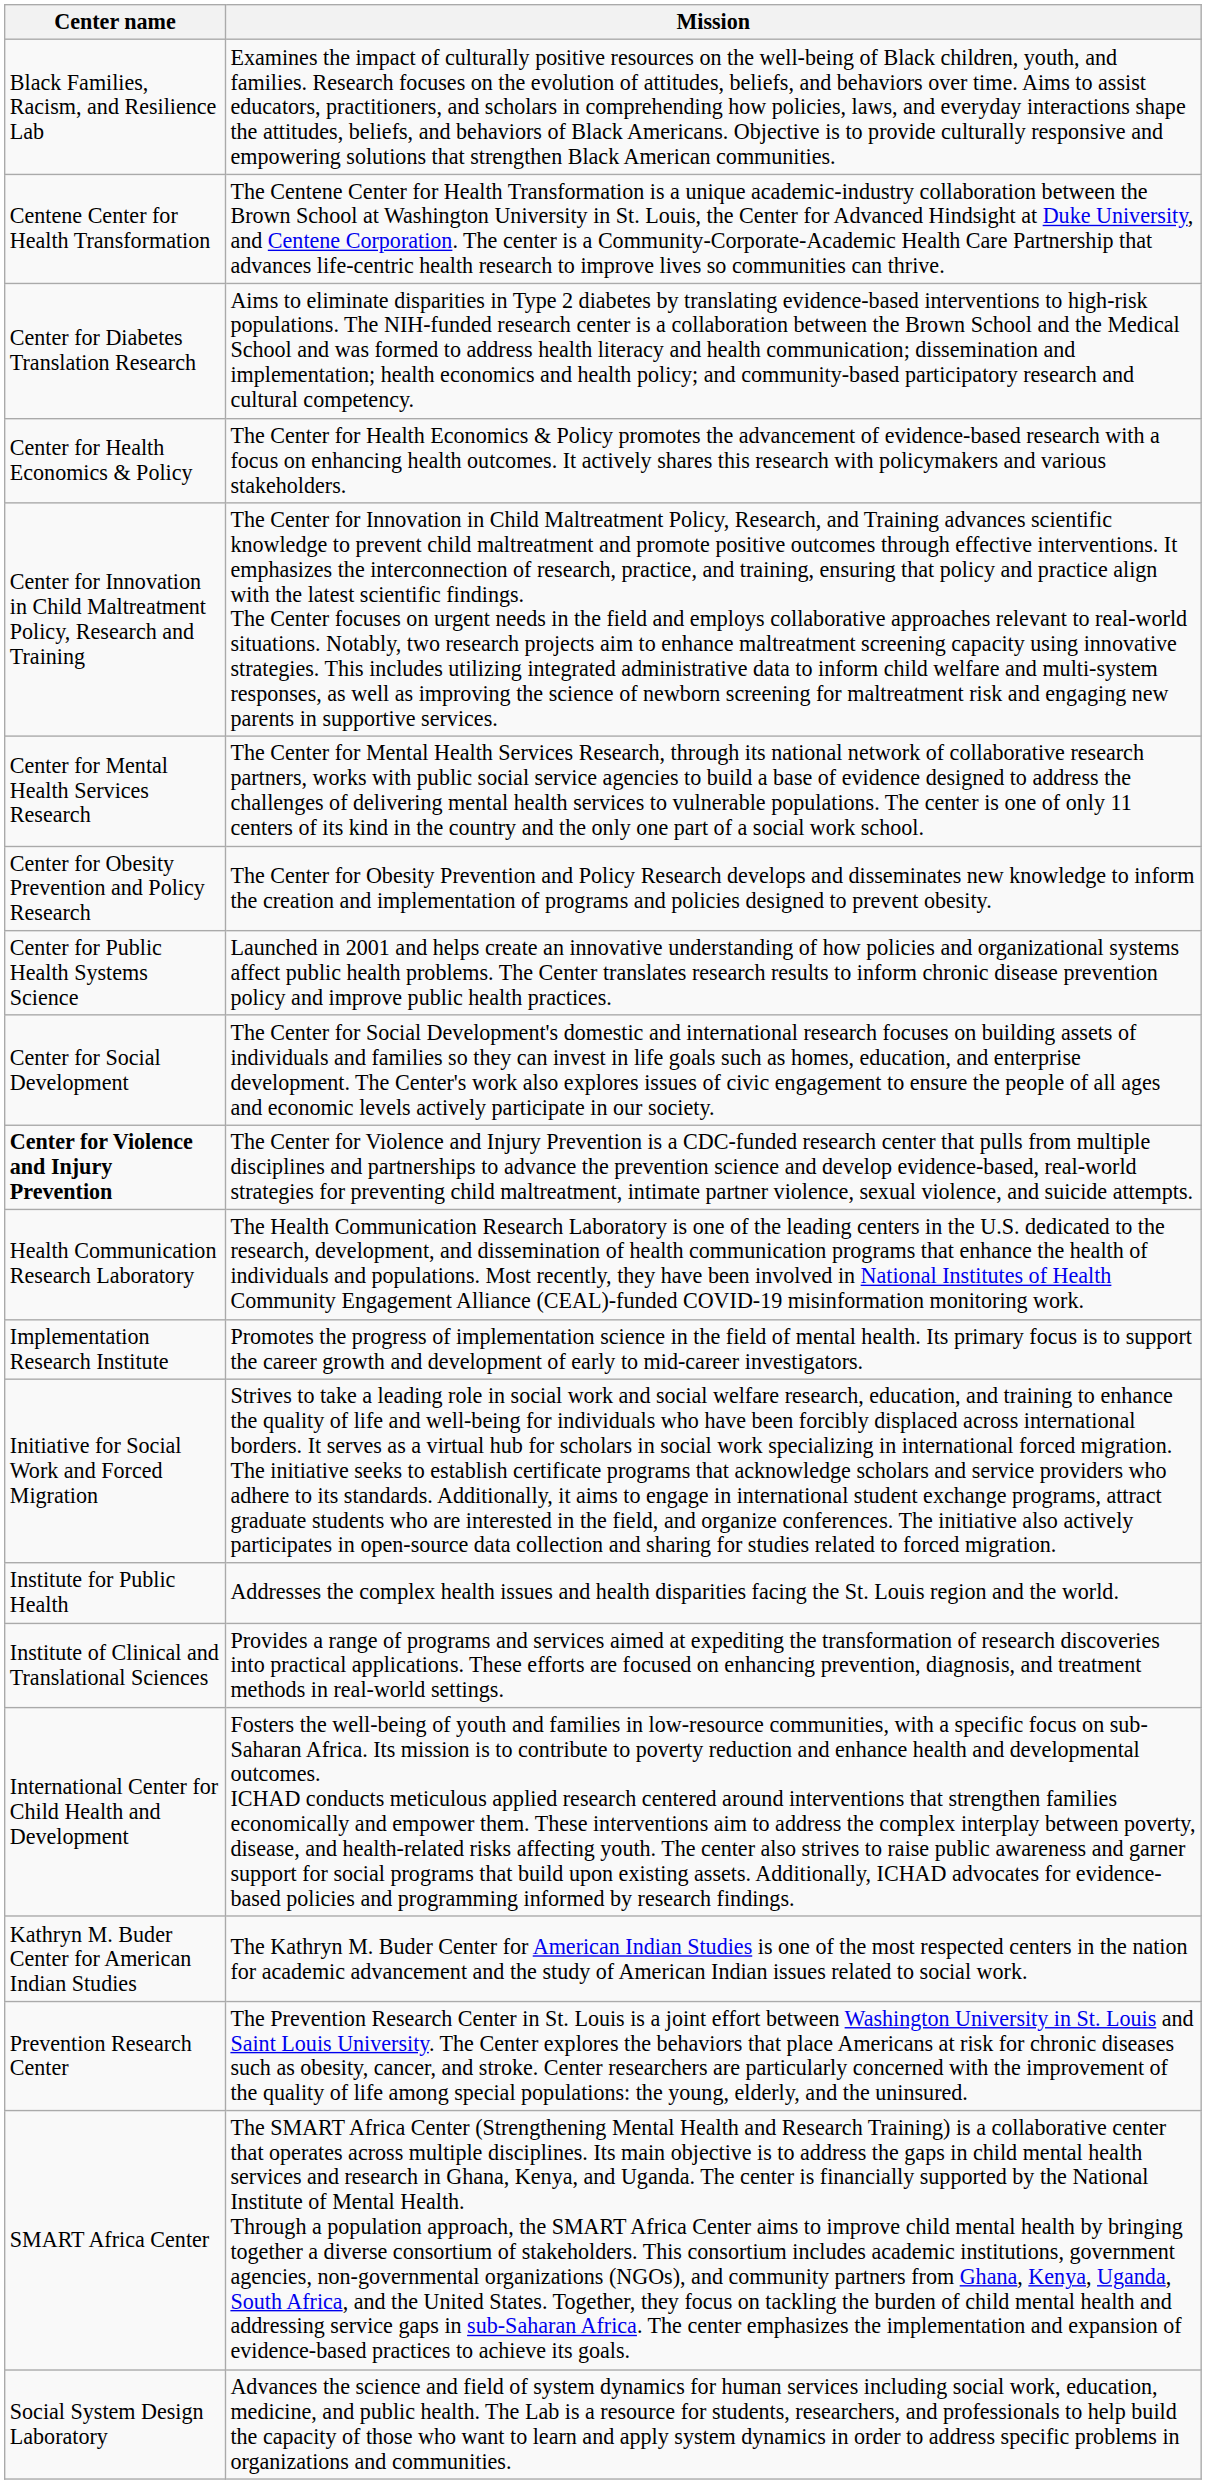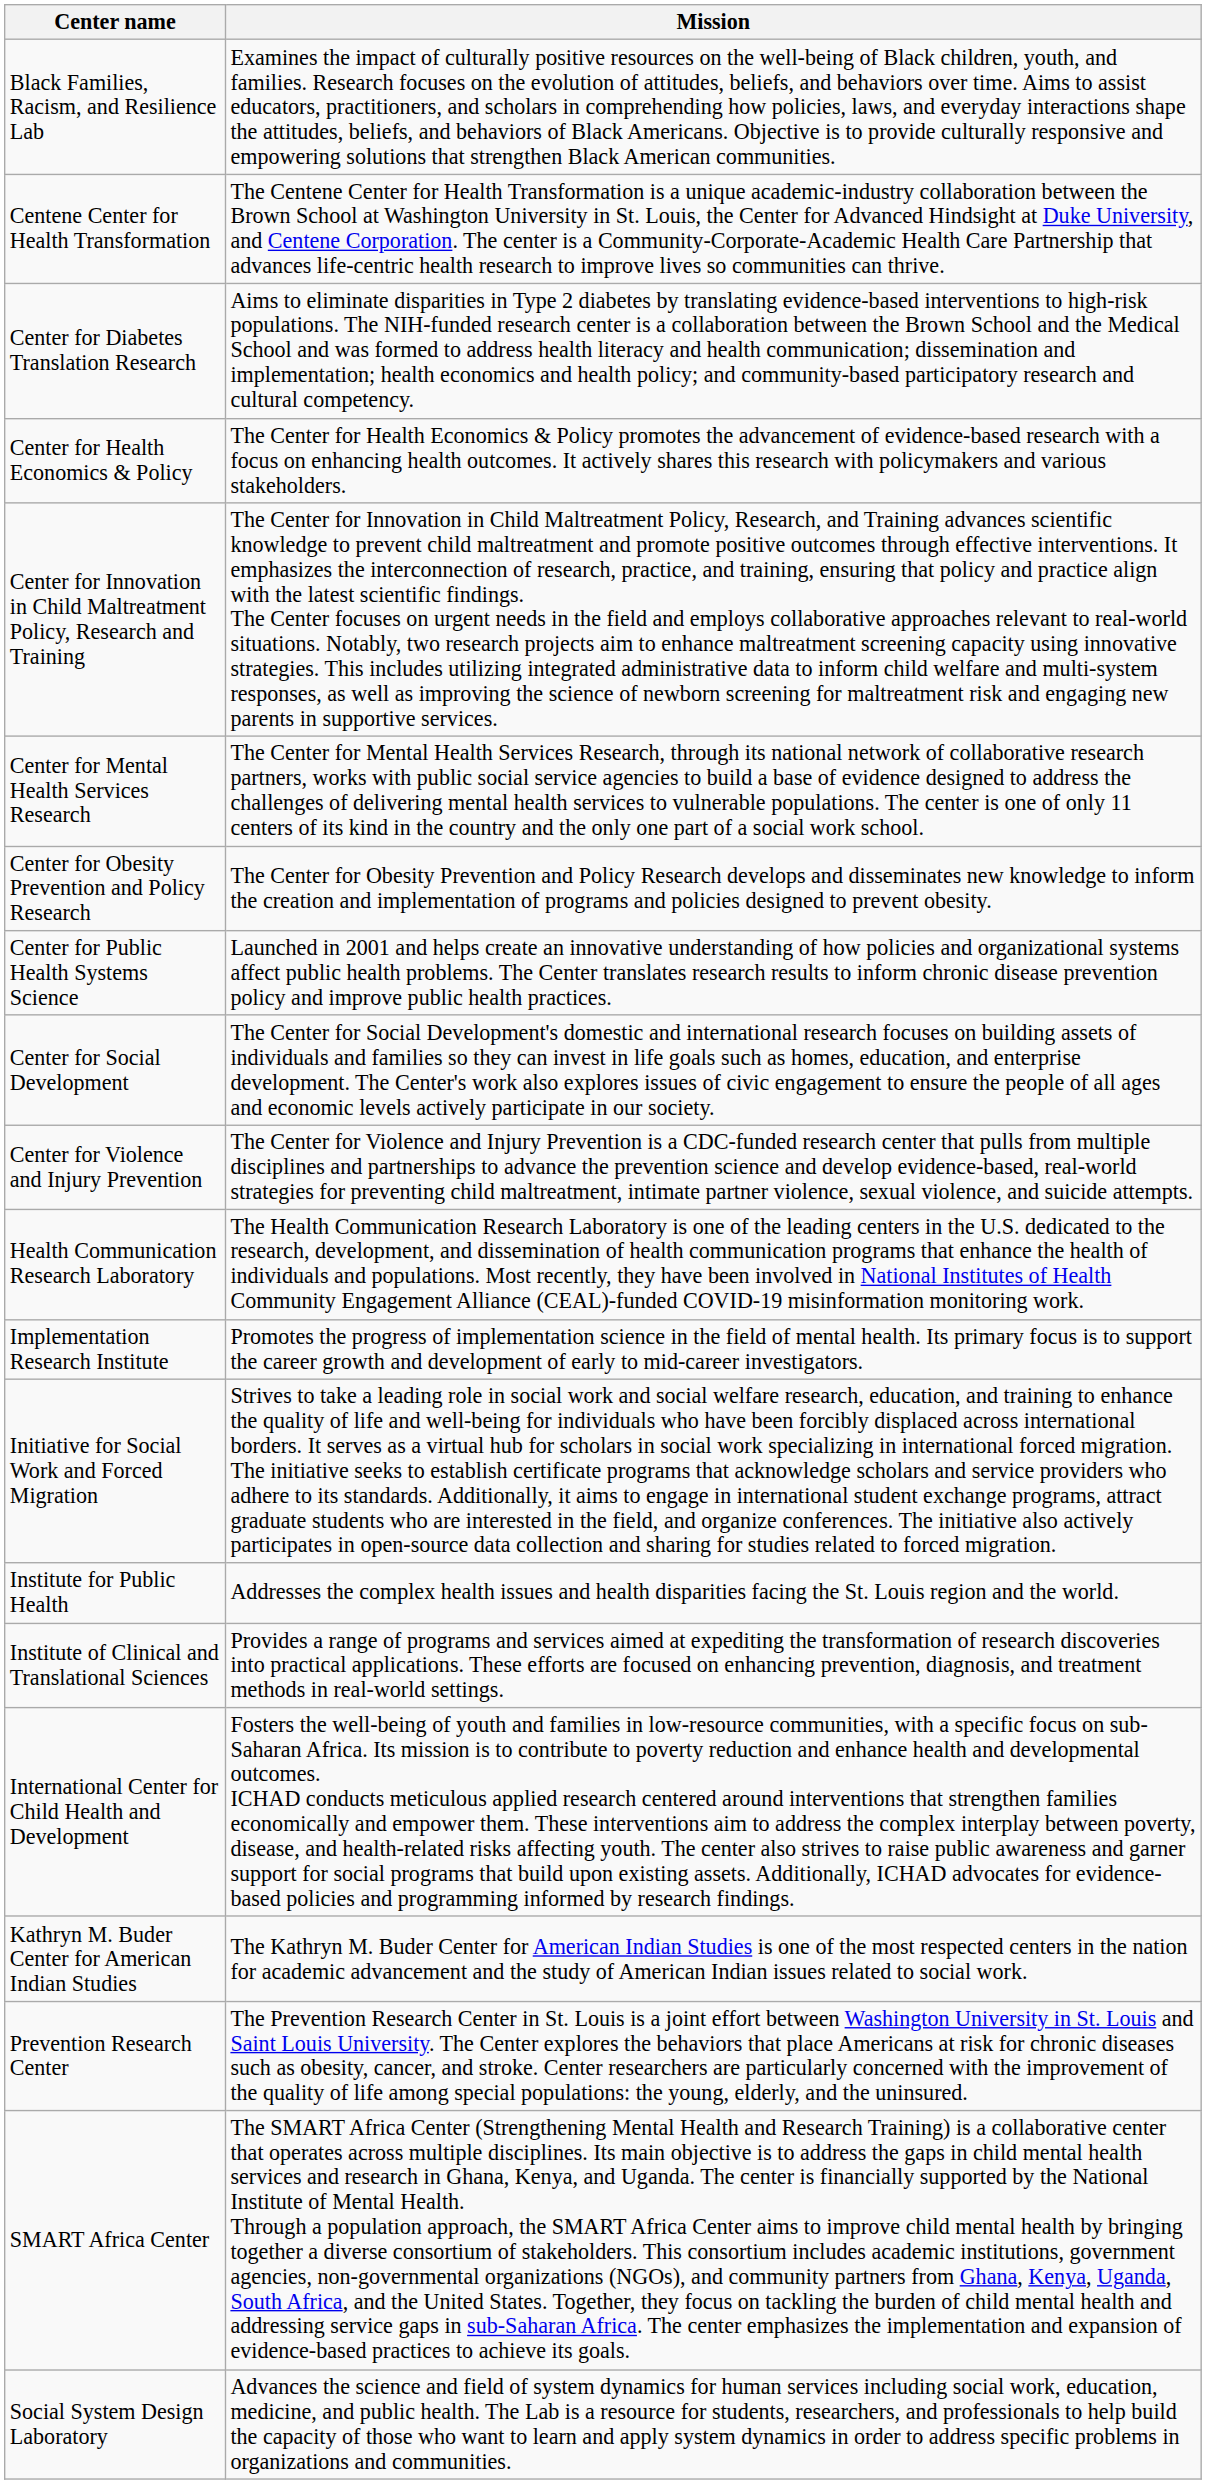(101, 1167) bold -> (106, 1167) normal
